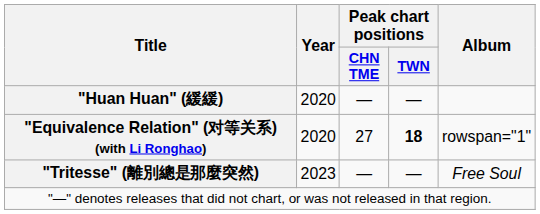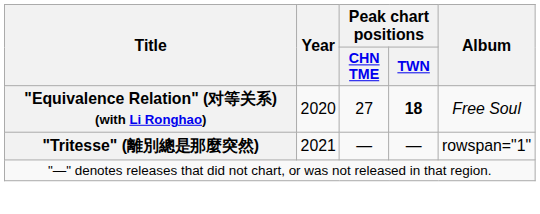- row: (151, 99)
(487, 136) rowspan="1" -> (487, 108) Free Soul
(318, 173) 2023 -> (318, 145) 2021
(487, 173) Free Soul -> (487, 145) rowspan="1"
